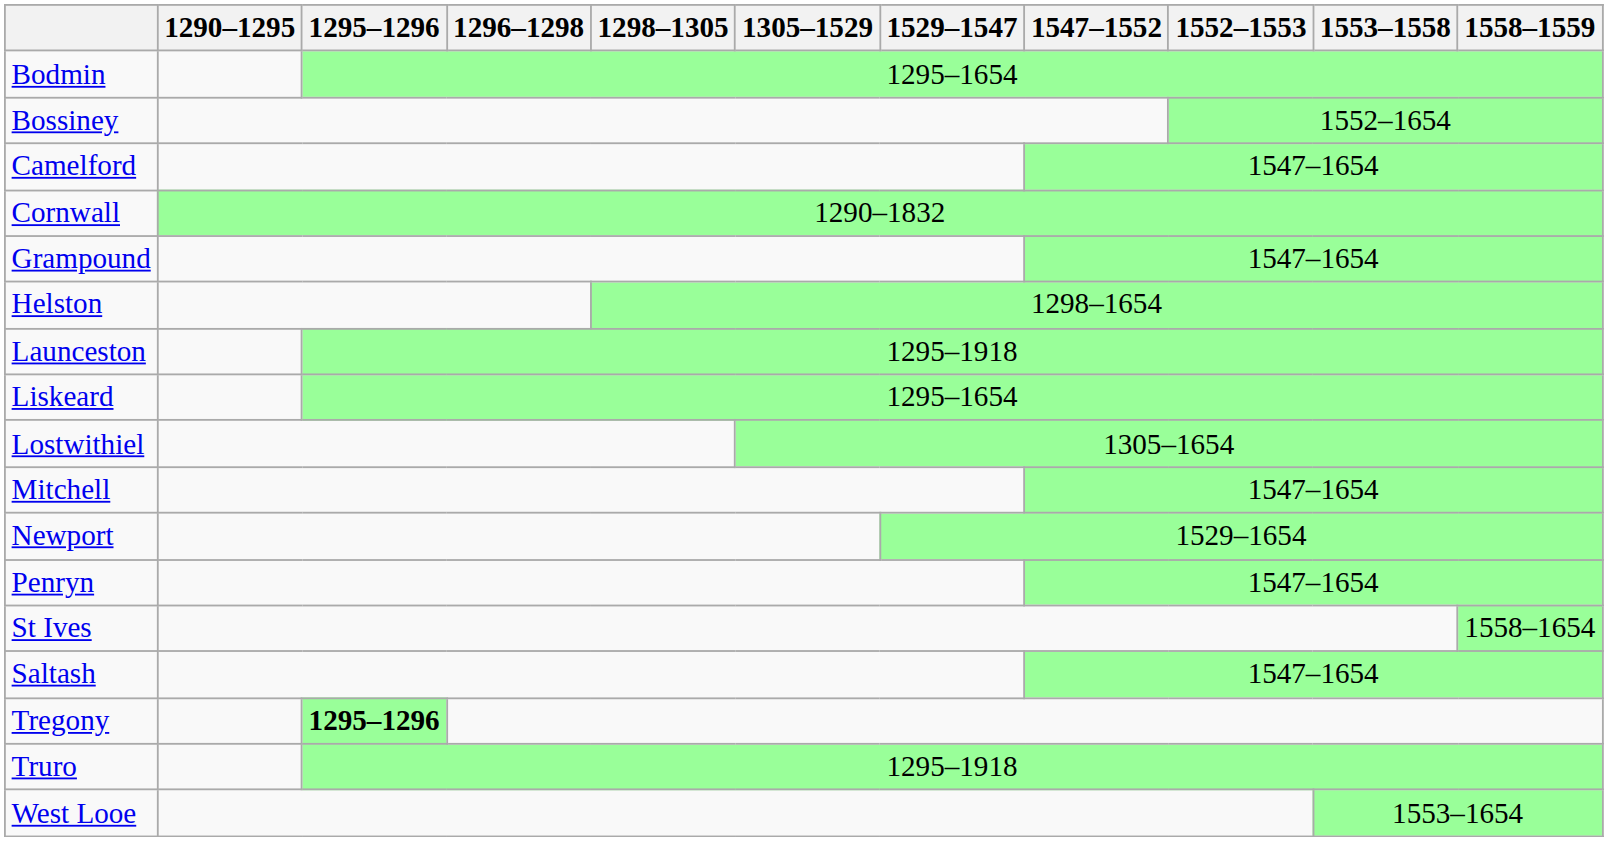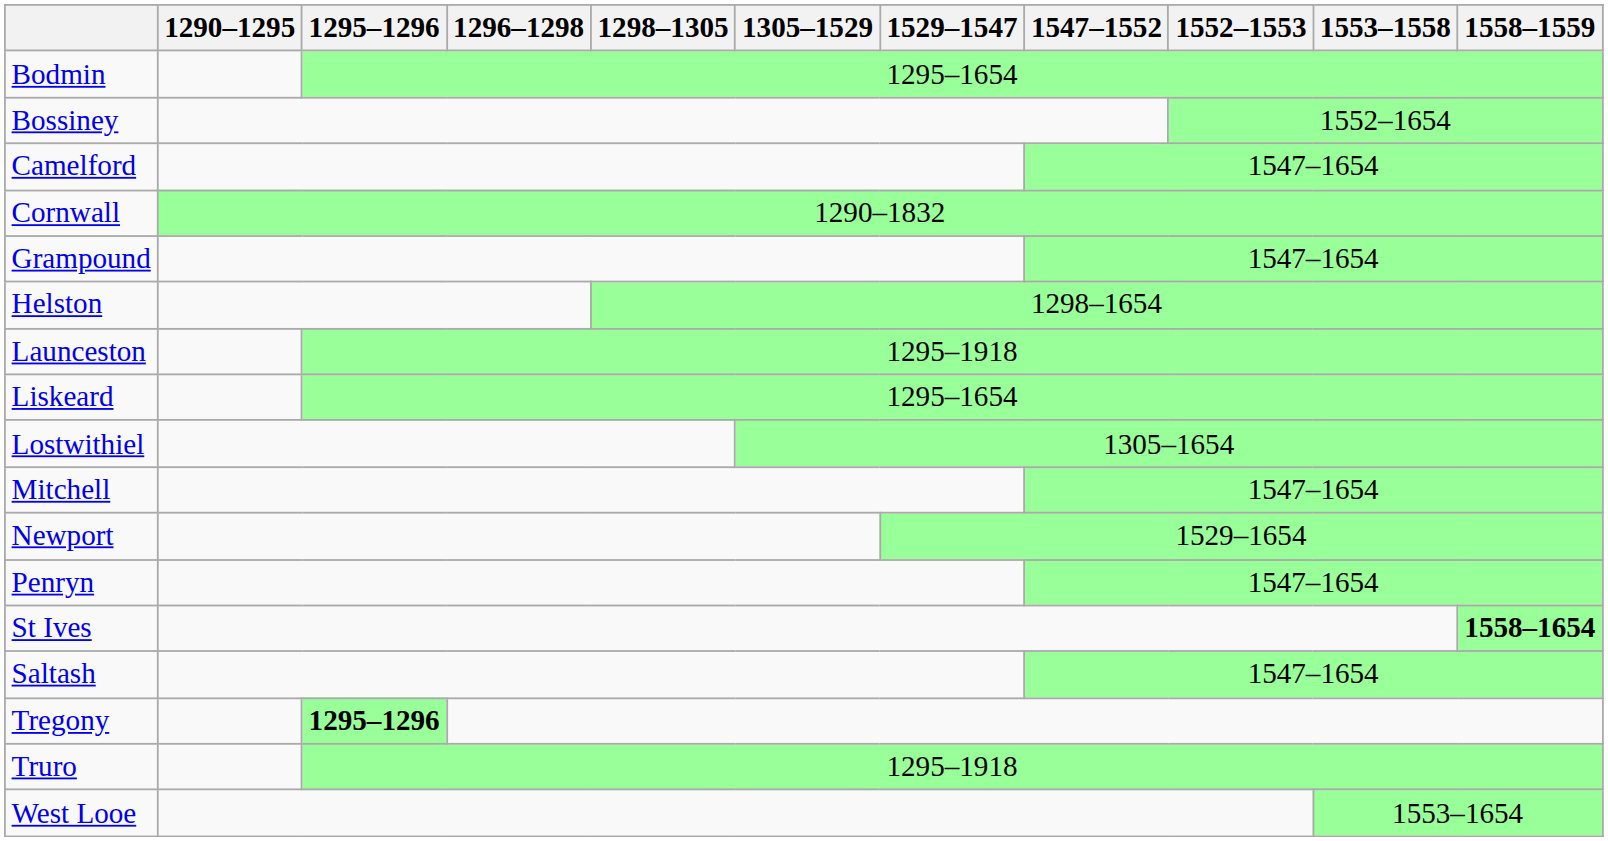(1530, 627) normal -> (1530, 627) bold
